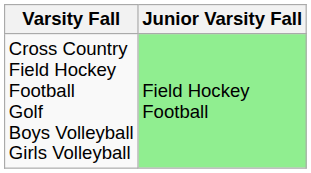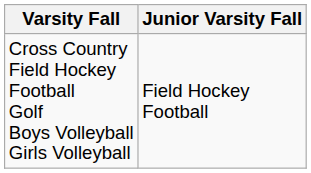(196, 100) lightgreen background -> (196, 100) no background
